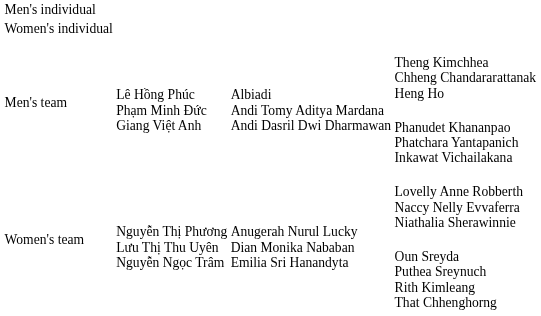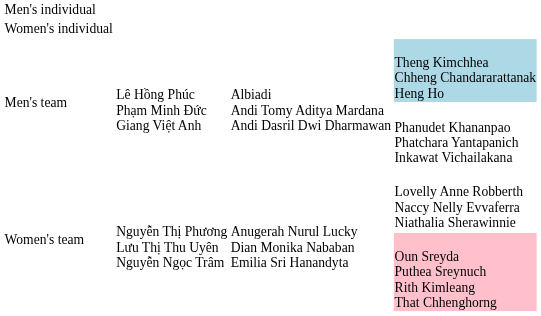(465, 78) no background -> (465, 78) lightblue background
(446, 279) no background -> (446, 279) pink background
